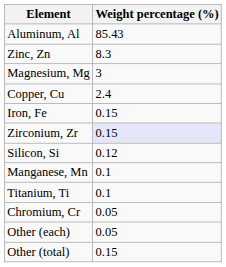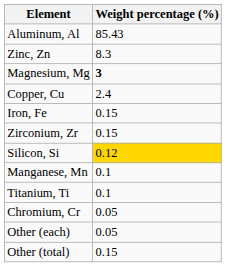(99, 73) normal -> (99, 73) bold
(106, 133) lavender background -> (106, 133) no background
(106, 152) no background -> (106, 152) gold background
